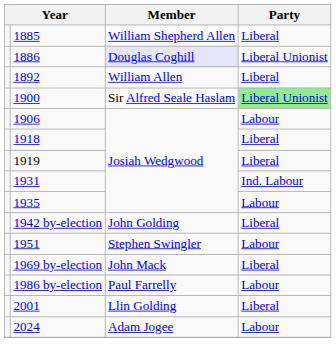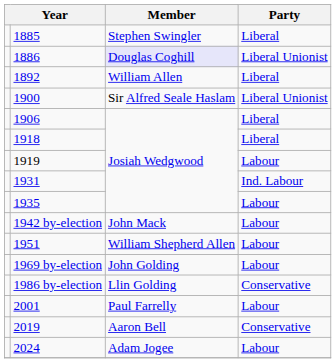(172, 35) William Shepherd Allen -> (155, 35) Stephen Swingler
(284, 98) lightgreen background -> (284, 98) no background
(260, 118) Labour -> (260, 118) Liberal
(260, 160) Liberal -> (260, 160) Labour
(144, 222) John Golding -> (137, 222) John Mack
(260, 222) Liberal -> (260, 222) Labour
(155, 243) Stephen Swingler -> (172, 243) William Shepherd Allen
(137, 264) John Mack -> (144, 264) John Golding
(260, 264) Liberal -> (260, 264) Labour
(142, 285) Paul Farrelly -> (142, 285) Llin Golding
(260, 285) Labour -> (276, 285) Conservative
(142, 306) Llin Golding -> (142, 306) Paul Farrelly
(260, 306) Liberal -> (260, 306) Labour
+ row: (27, 327)
